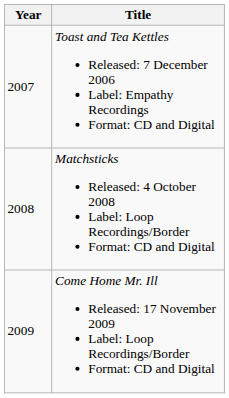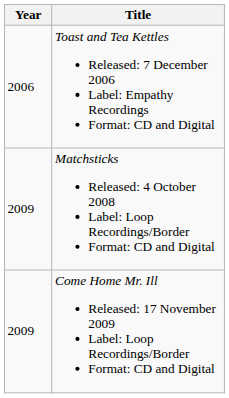(21, 86) 2007 -> (21, 86) 2006
(21, 209) 2008 -> (21, 209) 2009
